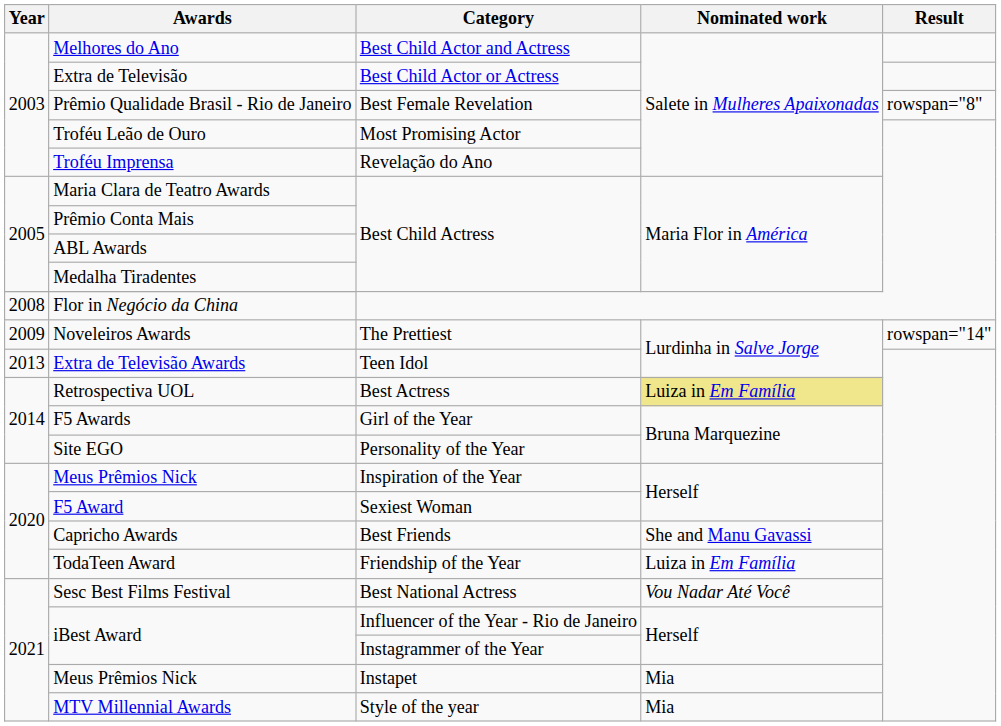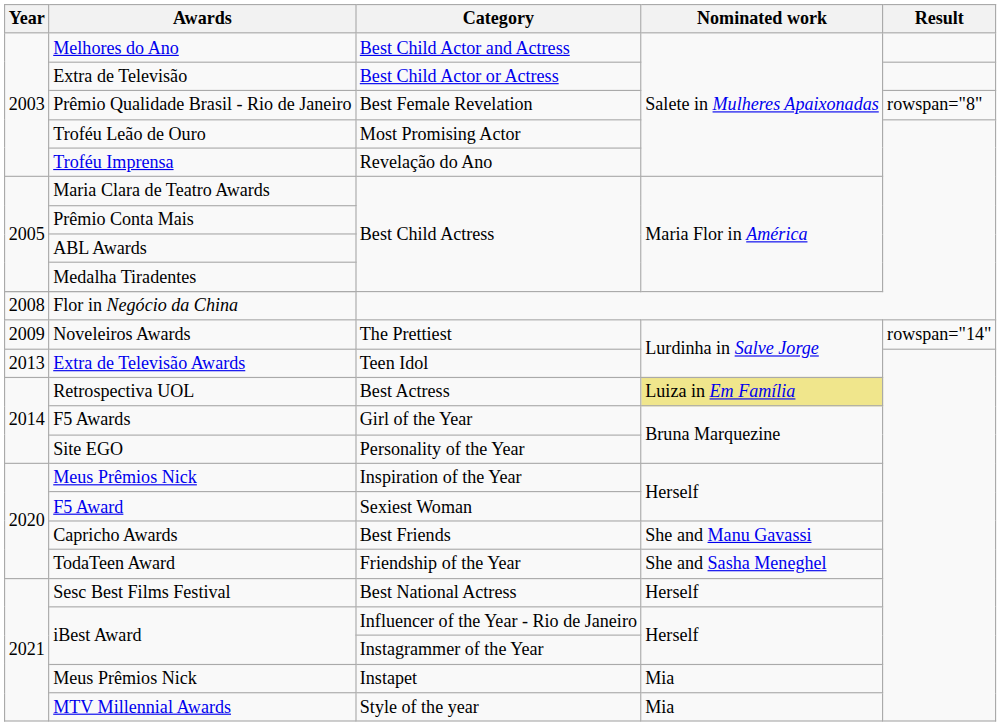(720, 563) Luiza in Em Família -> (736, 563) She and Sasha Meneghel
(718, 592) Vou Nadar Até Você -> (672, 592) Herself
